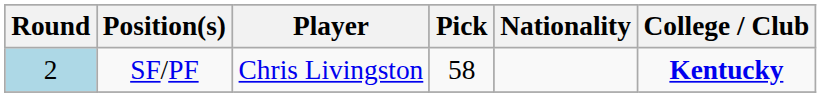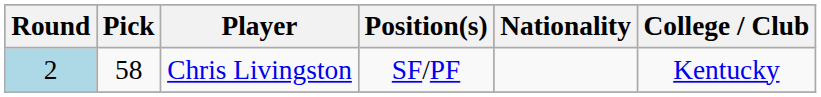columns swapped: (462, 26) <-> (164, 26)
(726, 69) bold -> (726, 69) normal
